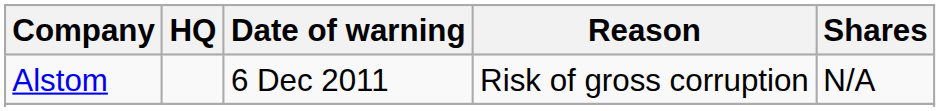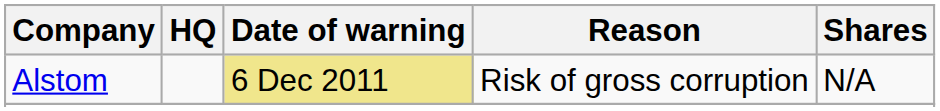(310, 80) no background -> (310, 80) khaki background
